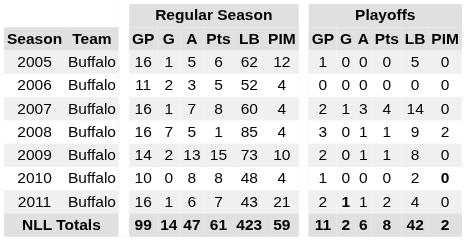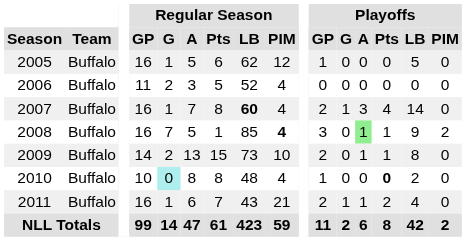(249, 108) normal -> (249, 108) bold
(282, 132) normal -> (282, 132) bold
(363, 132) no background -> (363, 132) lightgreen background
(169, 178) no background -> (169, 178) paleturquoise background
(387, 178) normal -> (387, 178) bold
(445, 178) bold -> (445, 178) normal
(346, 201) bold -> (346, 201) normal
